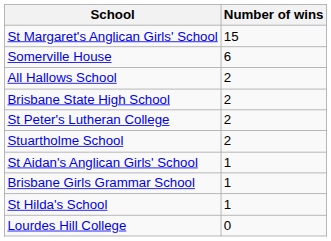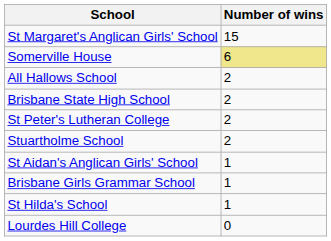(228, 57) no background -> (228, 57) khaki background
